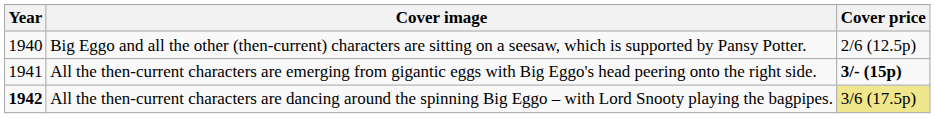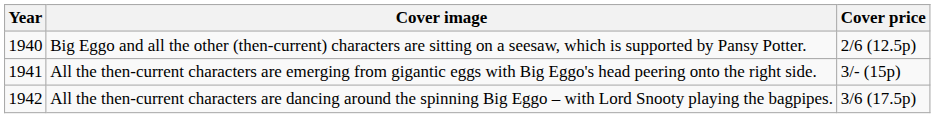(871, 71) bold -> (871, 71) normal
(25, 98) bold -> (25, 98) normal
(878, 98) khaki background -> (878, 98) no background
